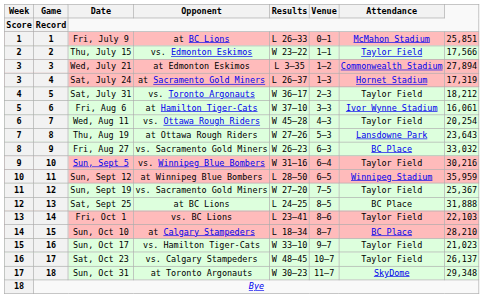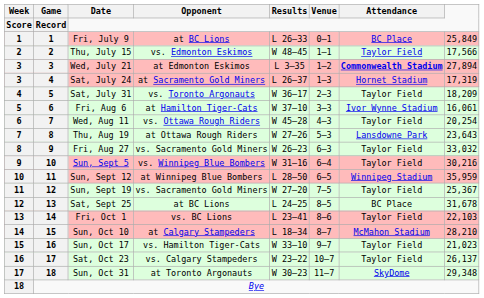(392, 39) McMahon Stadium -> (392, 39) BC Place
(462, 39) 25,851 -> (462, 39) 25,849
(290, 53) W 23–22 -> (290, 53) W 48–45
(392, 66) normal -> (392, 66) bold
(462, 94) 18,212 -> (462, 94) 18,209
(392, 149) BC Place -> (392, 149) Taylor Field
(462, 204) 31,888 -> (462, 204) 31,678
(392, 232) BC Place -> (392, 232) McMahon Stadium
(290, 259) W 48–45 -> (290, 259) W 23–22
